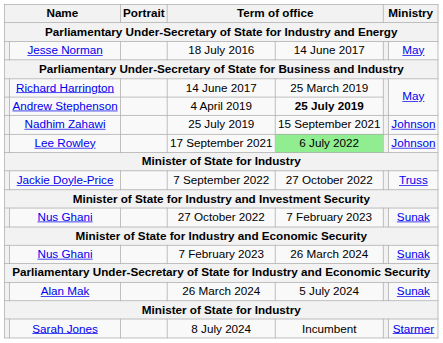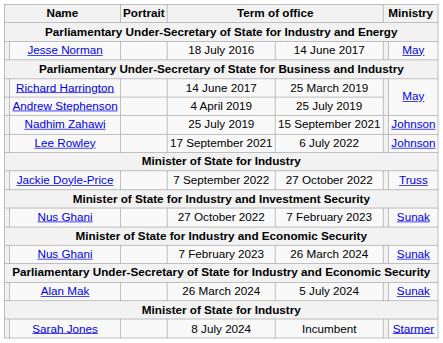(329, 106) bold -> (329, 106) normal
(329, 143) lightgreen background -> (329, 143) no background
